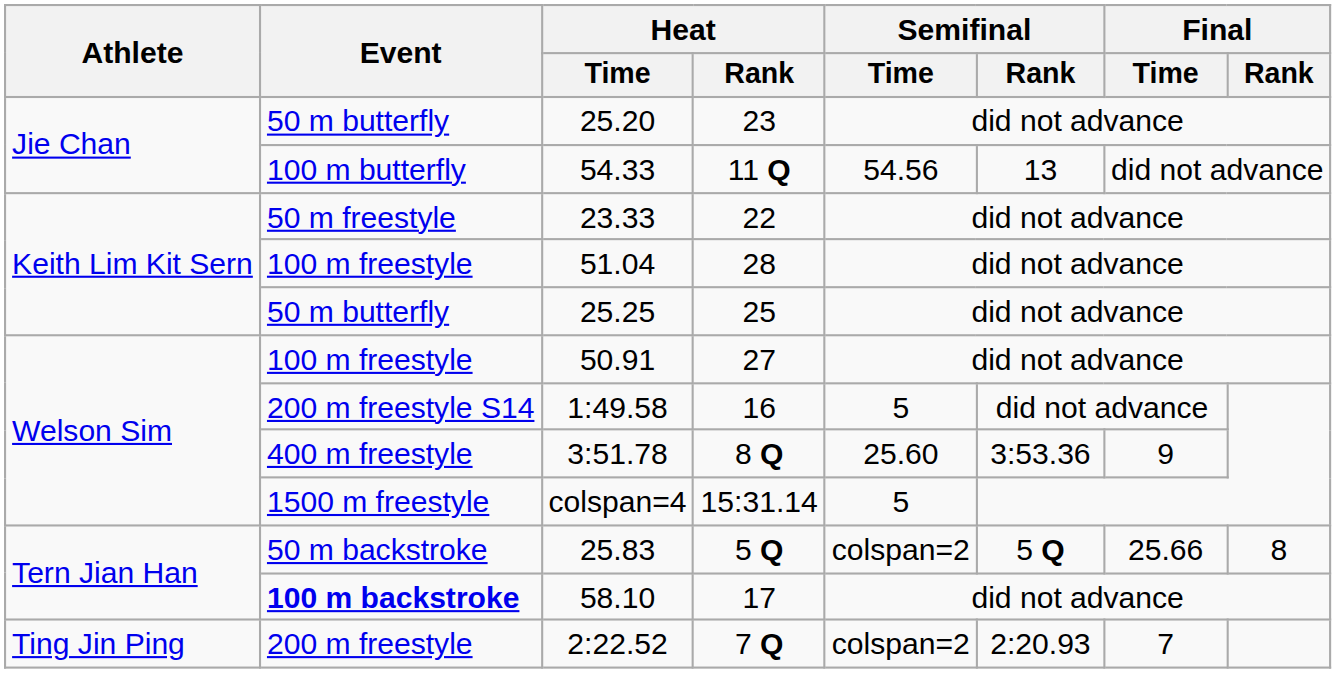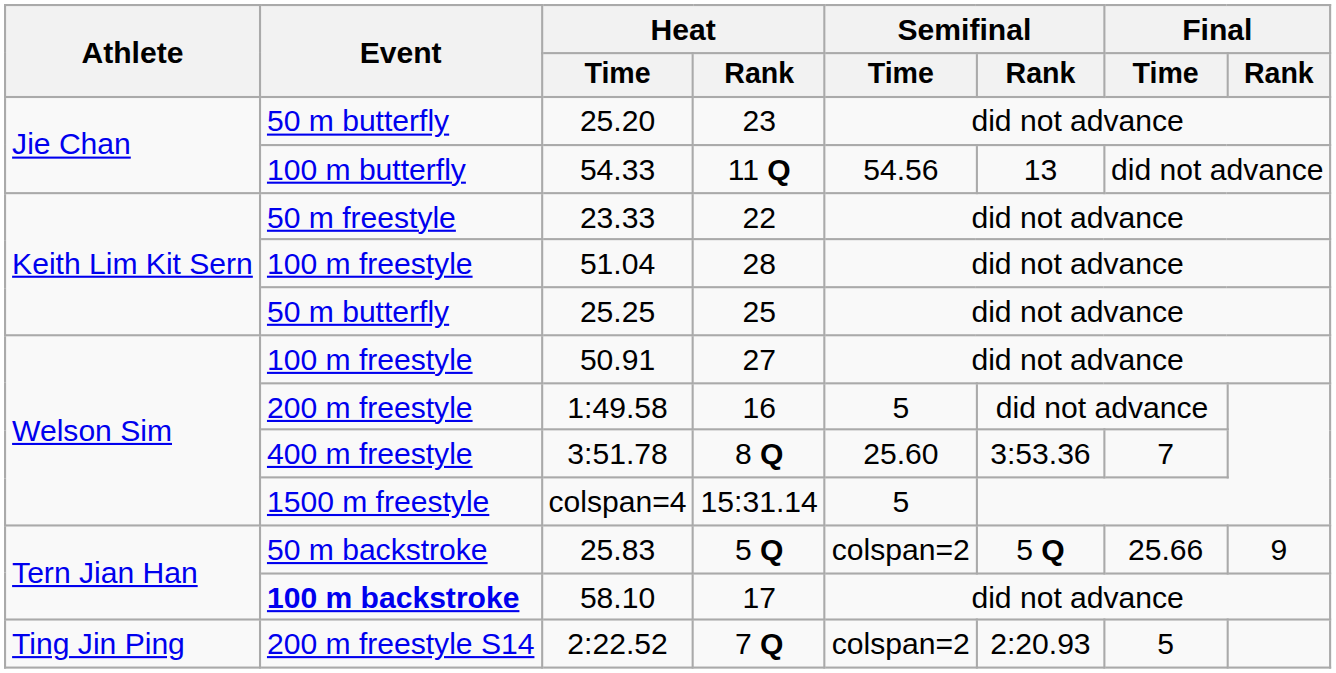(401, 407) 200 m freestyle S14 -> (370, 407) 200 m freestyle
(1166, 454) 9 -> (1166, 454) 7
(1279, 550) 8 -> (1279, 550) 9
(370, 645) 200 m freestyle -> (401, 645) 200 m freestyle S14
(1166, 645) 7 -> (1166, 645) 5
